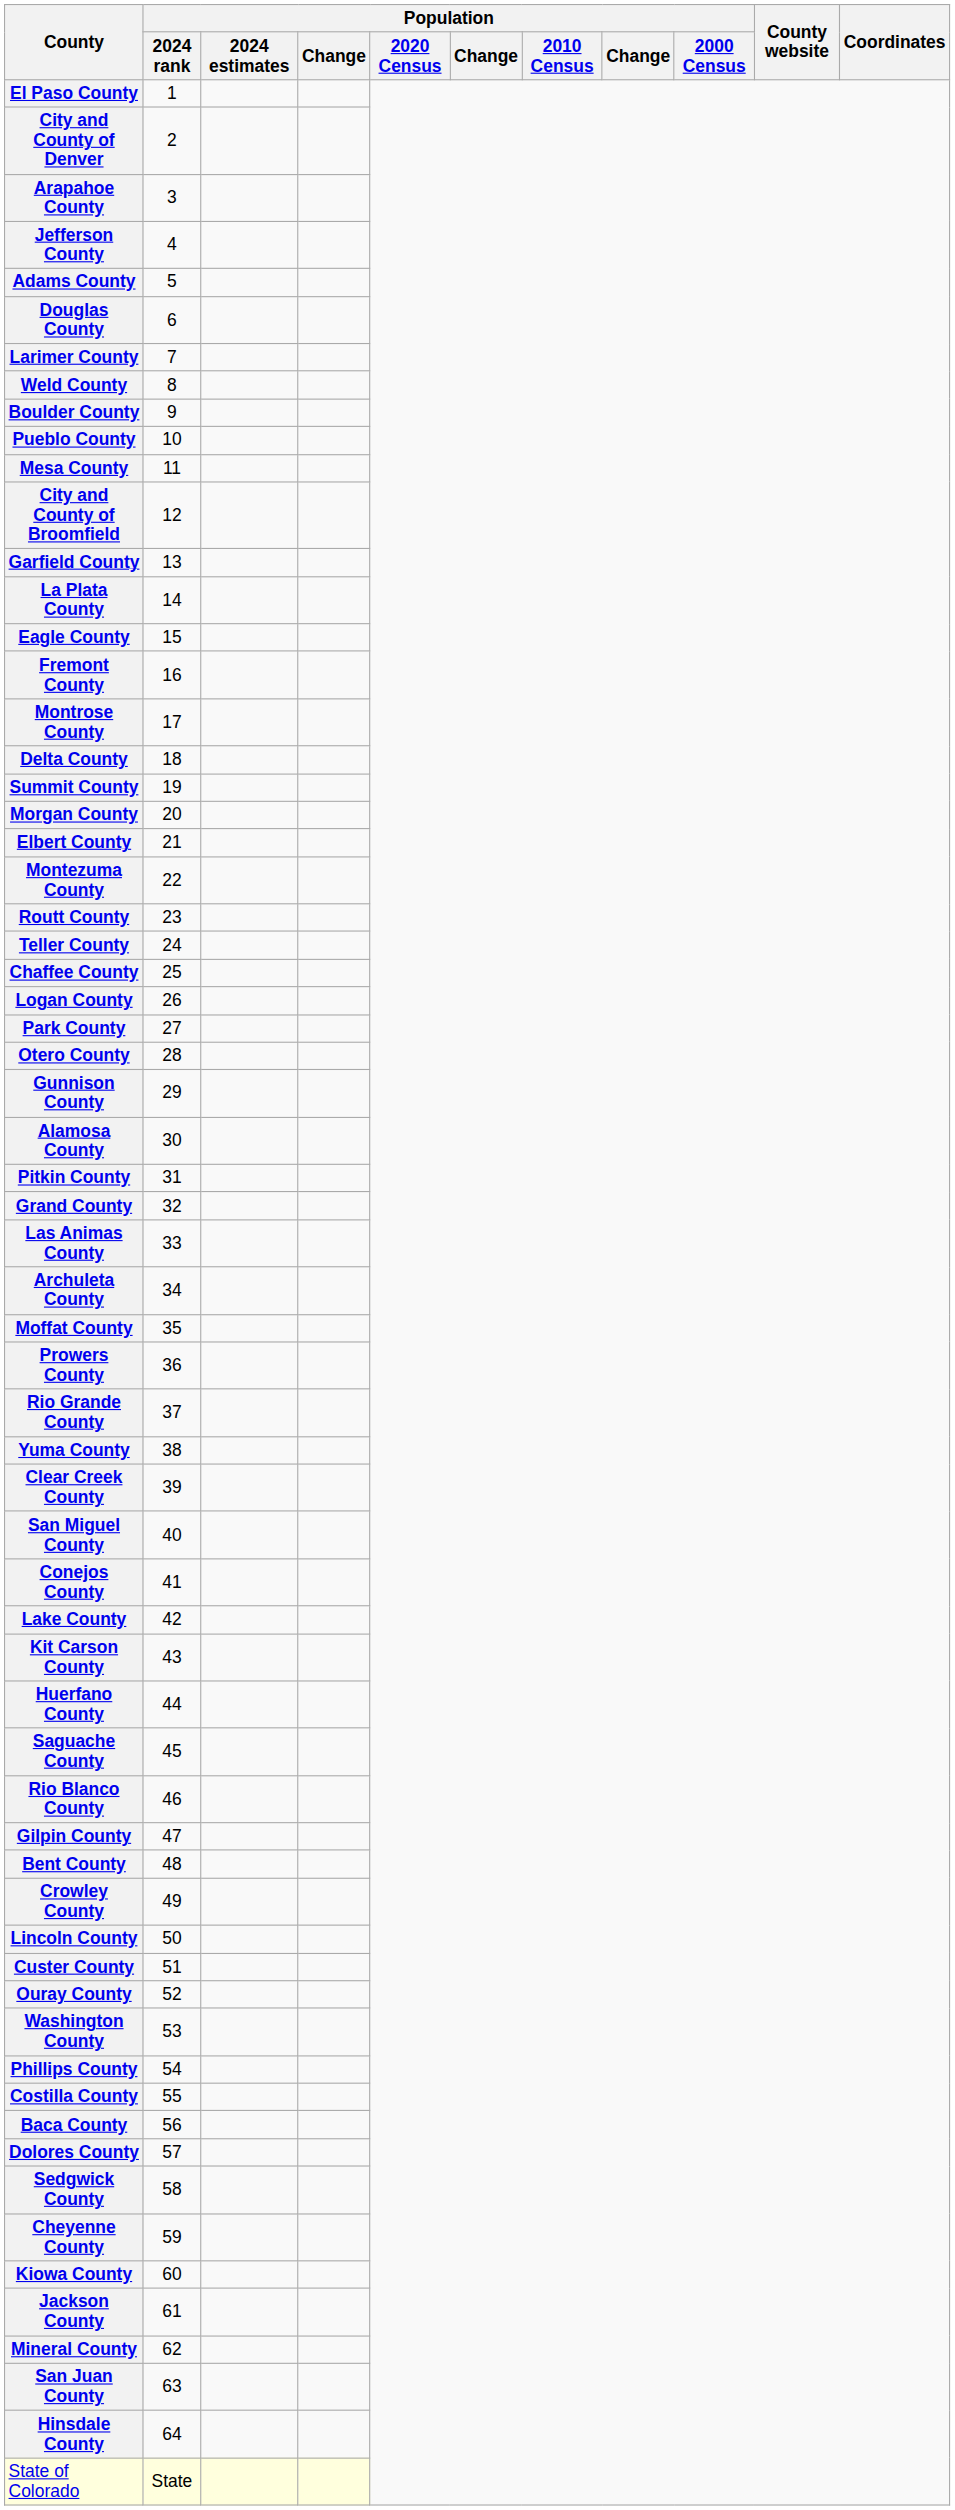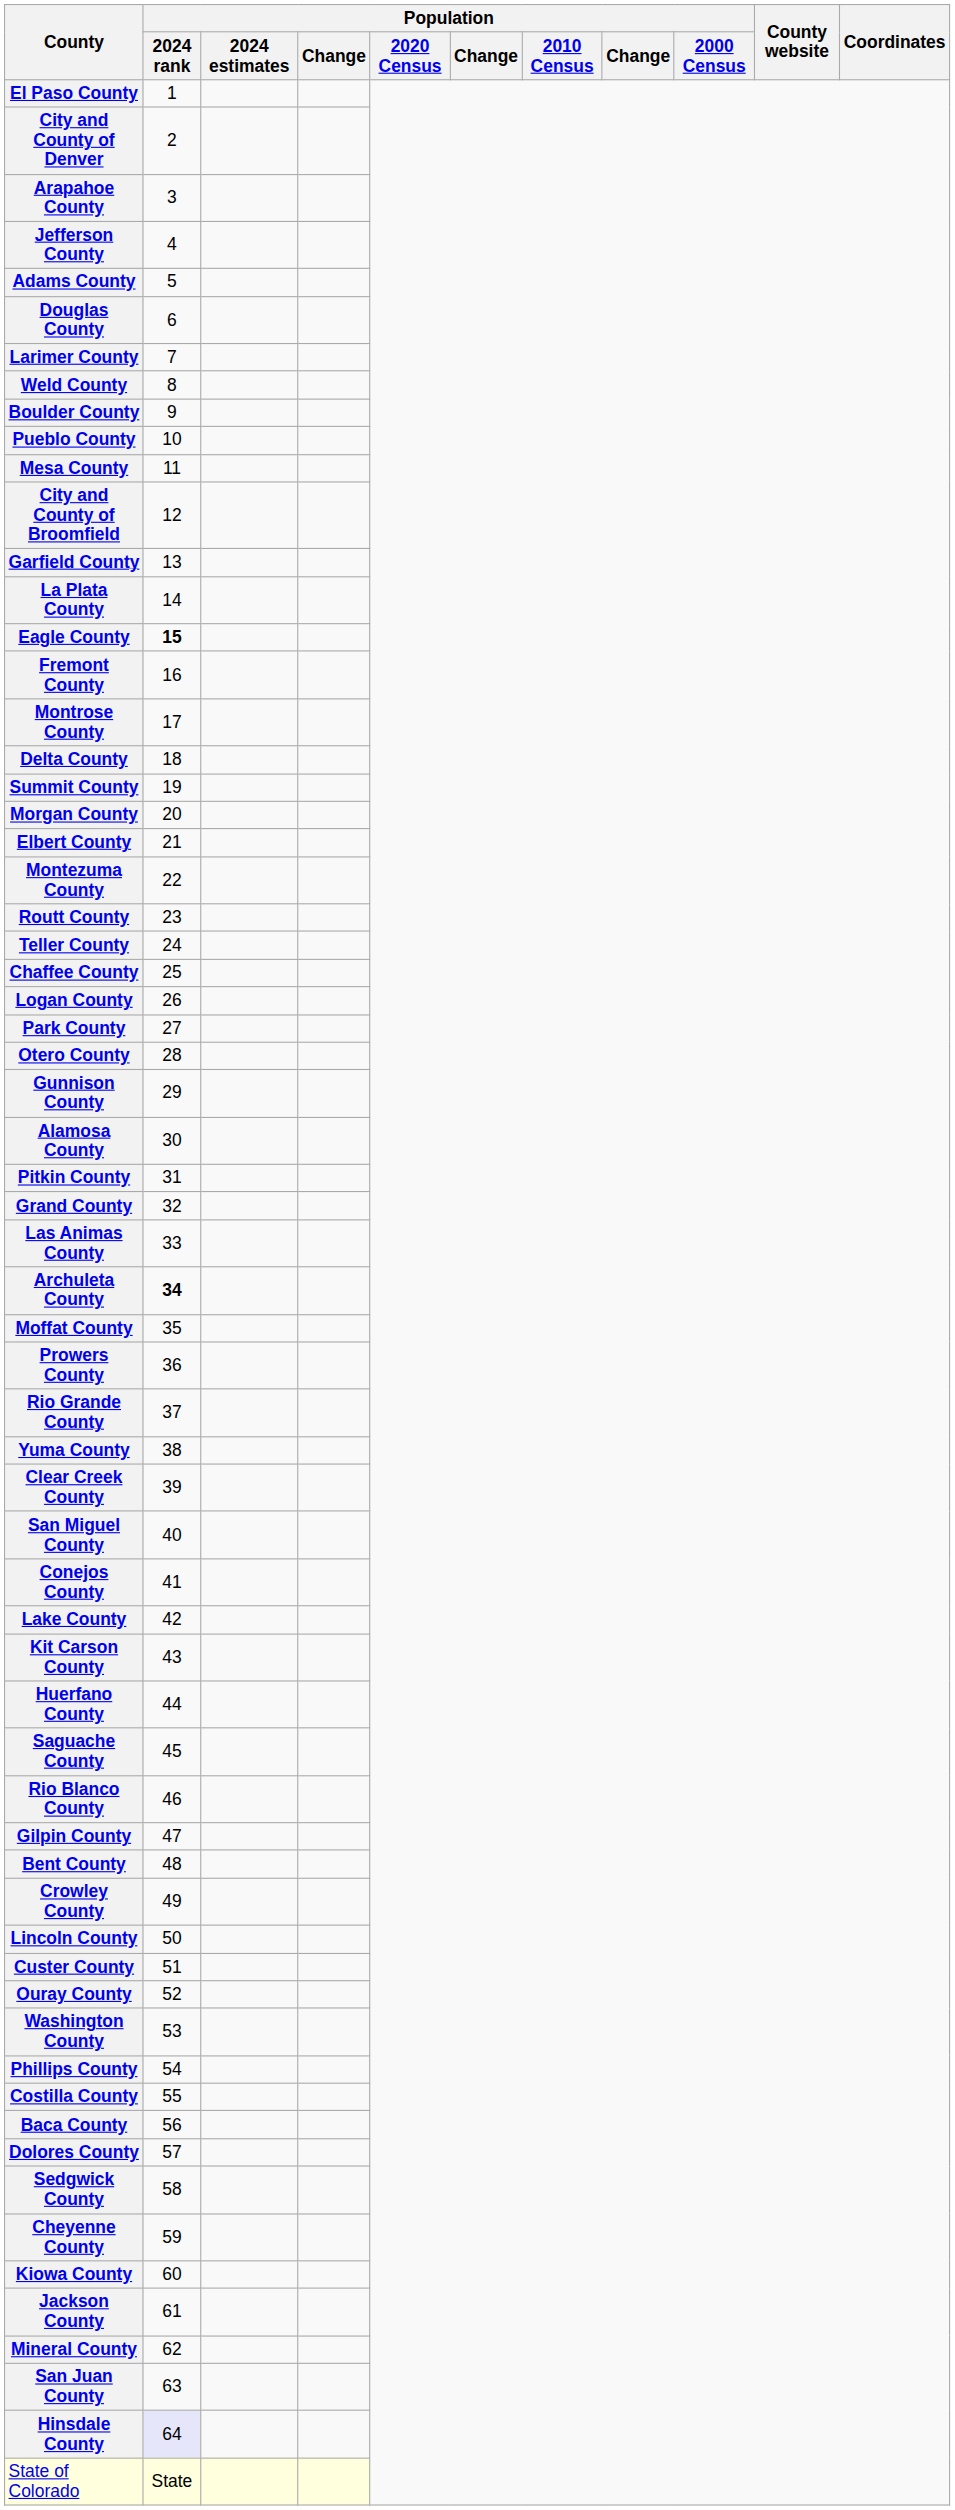(172, 637) normal -> (172, 637) bold
(172, 1290) normal -> (172, 1290) bold
(172, 2434) no background -> (172, 2434) lavender background
